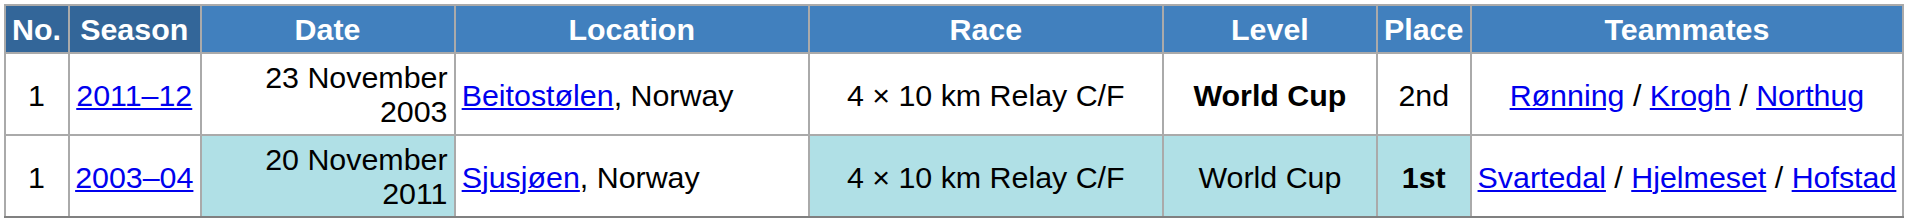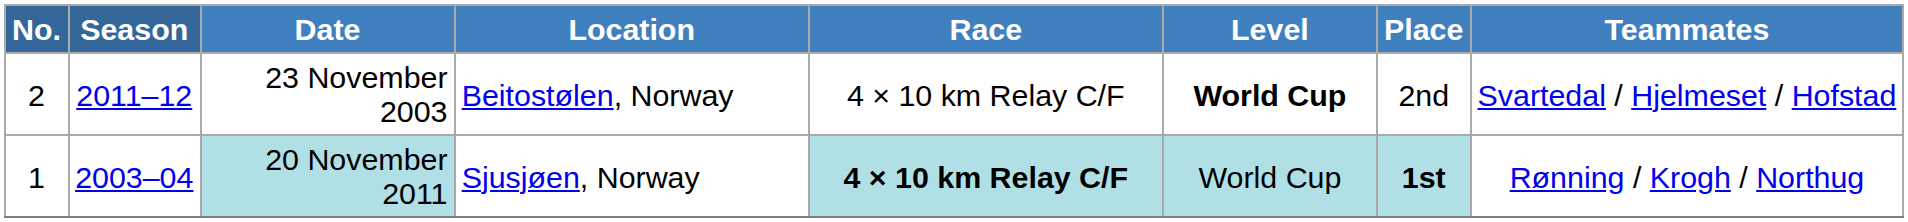(37, 94) 1 -> (37, 94) 2
(1687, 94) Rønning / Krogh / Northug -> (1687, 94) Svartedal / Hjelmeset / Hofstad
(986, 176) normal -> (986, 176) bold
(1687, 176) Svartedal / Hjelmeset / Hofstad -> (1687, 176) Rønning / Krogh / Northug
